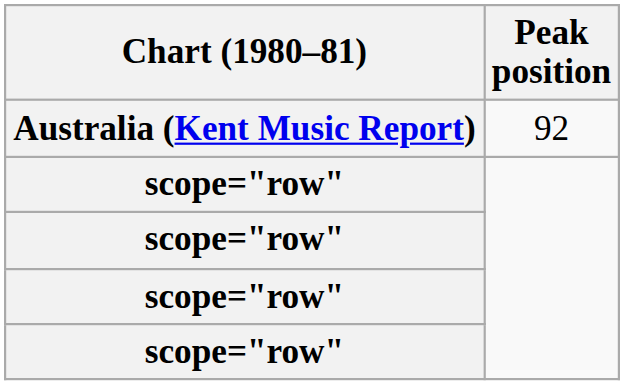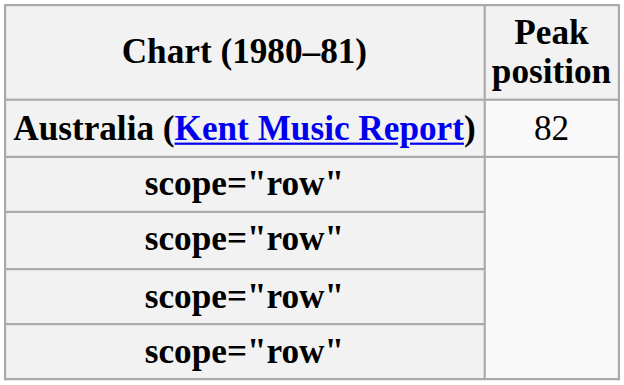(552, 127) 92 -> (552, 127) 82
